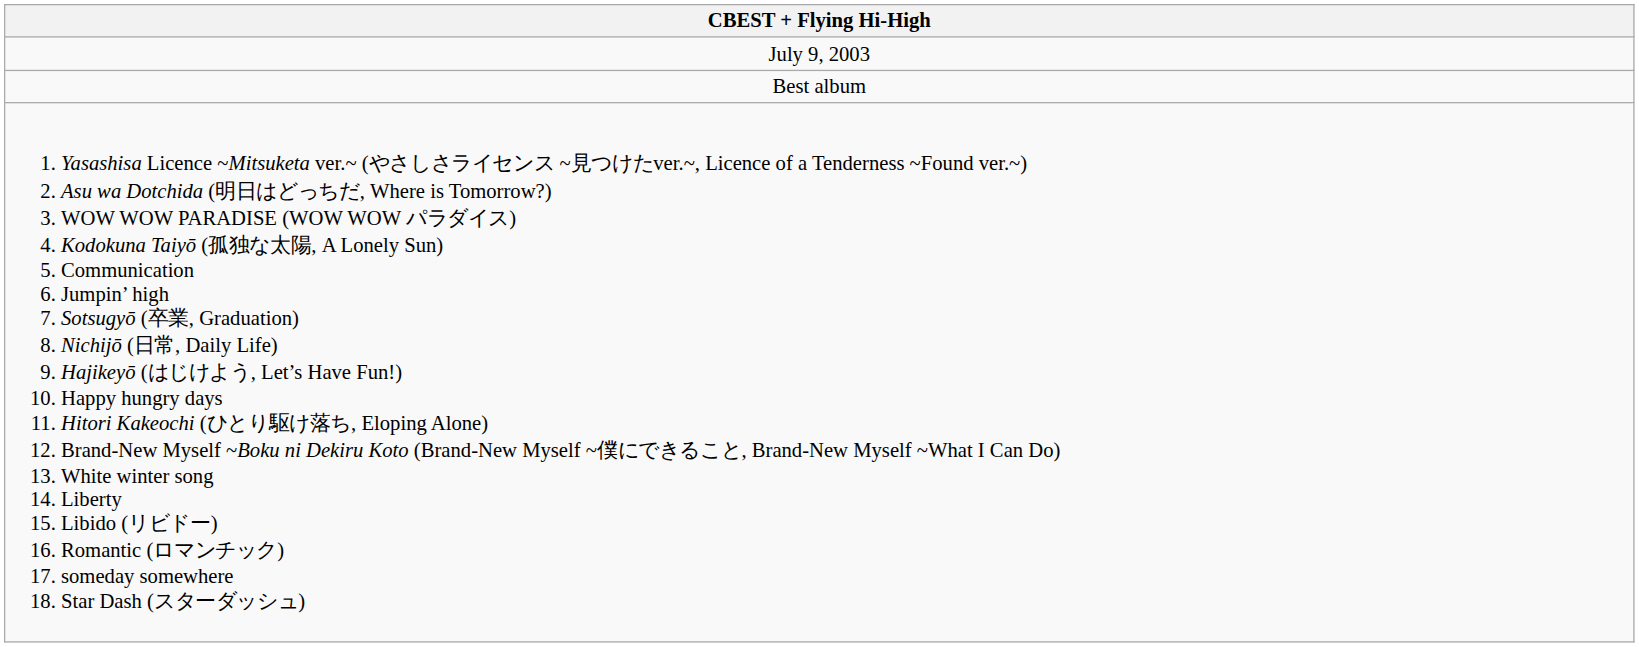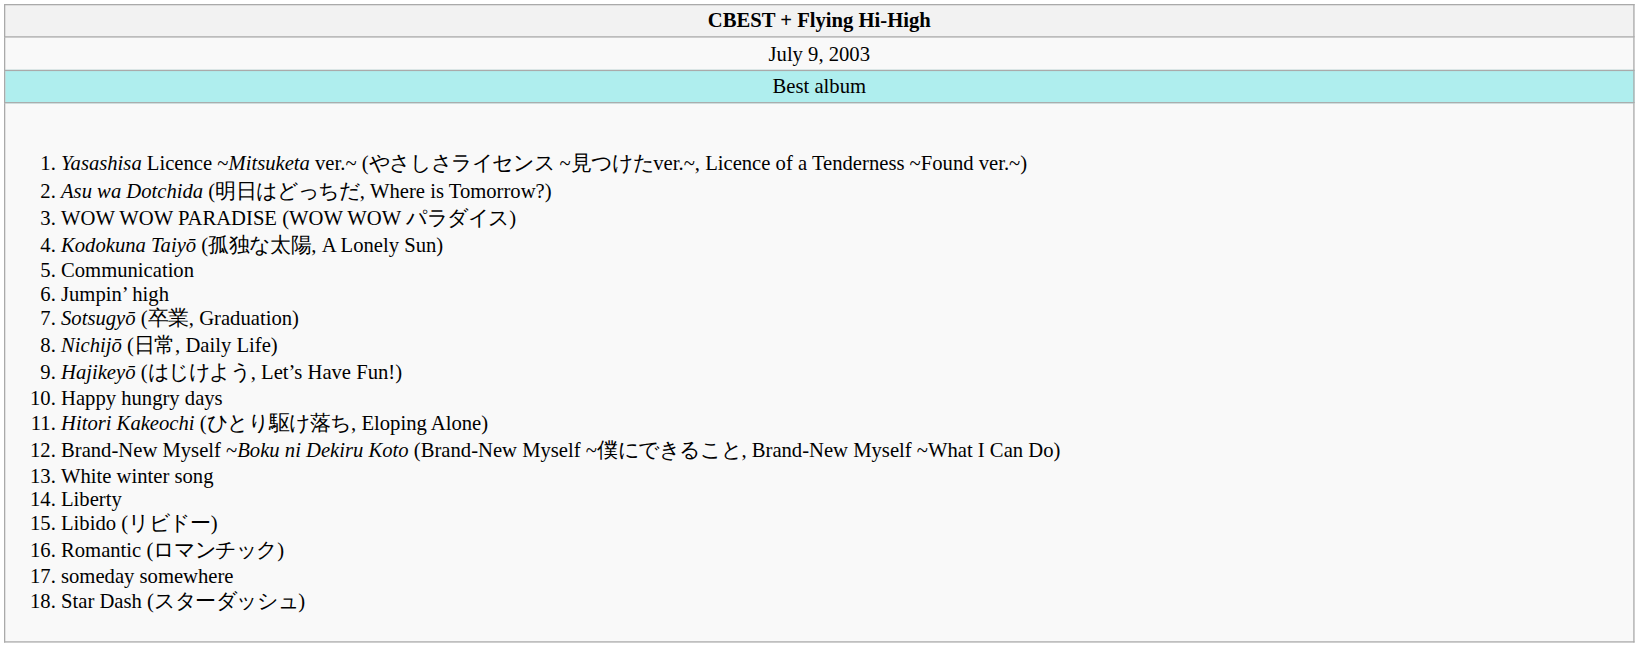(819, 86) no background -> (819, 86) paleturquoise background
